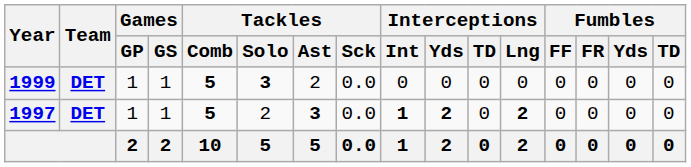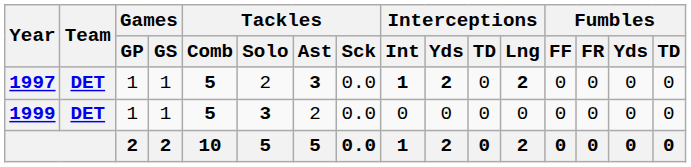rows swapped: (32, 114) <-> (32, 83)
